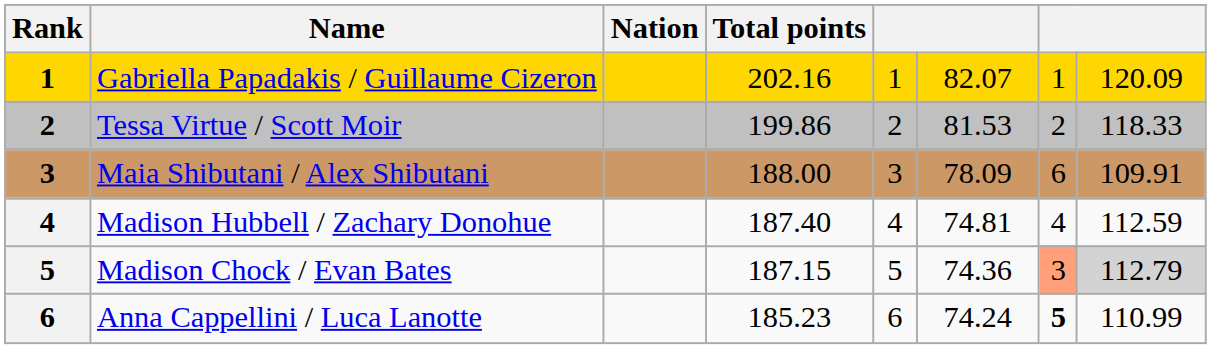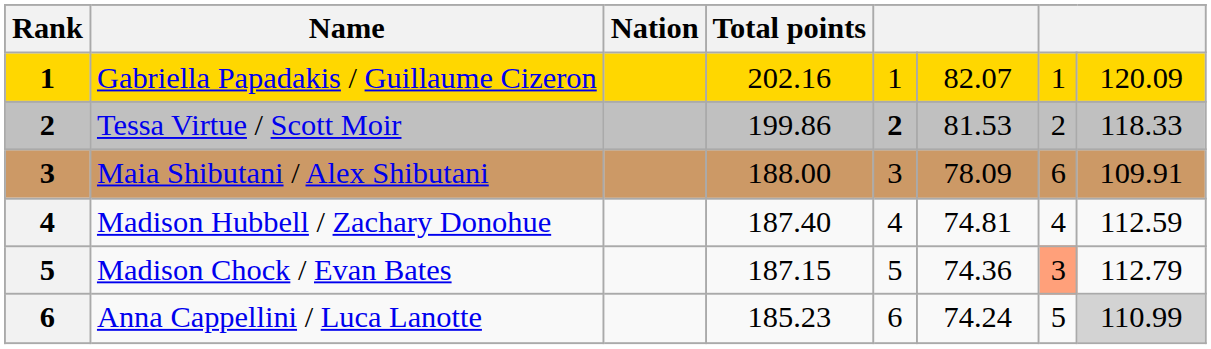(895, 125) normal -> (895, 125) bold
(1141, 269) lightgrey background -> (1141, 269) no background
(1058, 317) bold -> (1058, 317) normal
(1141, 317) no background -> (1141, 317) lightgrey background
